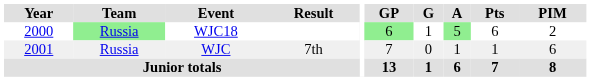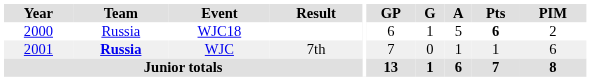(119, 31) lightgreen background -> (121, 31) no background
(389, 31) lightgreen background -> (391, 31) no background
(457, 31) lightgreen background -> (458, 31) no background
(495, 31) normal -> (496, 31) bold
(119, 49) normal -> (121, 49) bold
